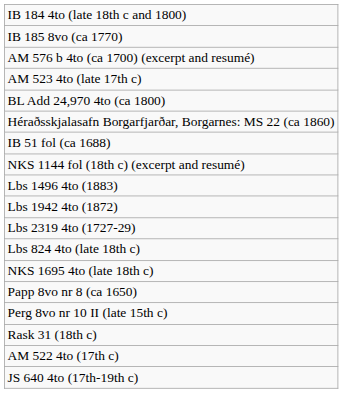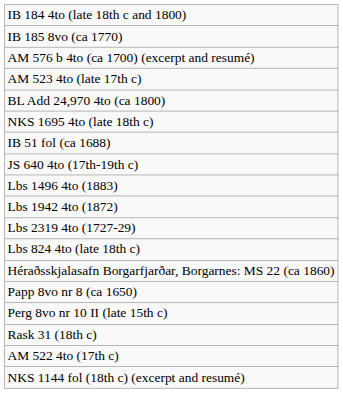(171, 121) Héraðsskjalasafn Borgarfjarðar, Borgarnes: MS 22 (ca 1860) -> (80, 121) NKS 1695 4to (late 18th c)
(126, 164) NKS 1144 fol (18th c) (excerpt and resumé) -> (73, 164) JS 640 4to (17th-19th c)
(80, 270) NKS 1695 4to (late 18th c) -> (171, 270) Héraðsskjalasafn Borgarfjarðar, Borgarnes: MS 22 (ca 1860)
(73, 377) JS 640 4to (17th-19th c) -> (126, 377) NKS 1144 fol (18th c) (excerpt and resumé)
